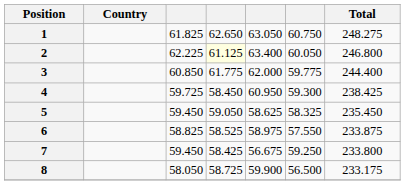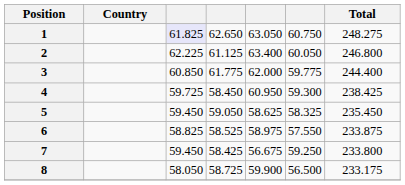(186, 33) no background -> (186, 33) lavender background
(226, 53) lightyellow background -> (226, 53) no background
